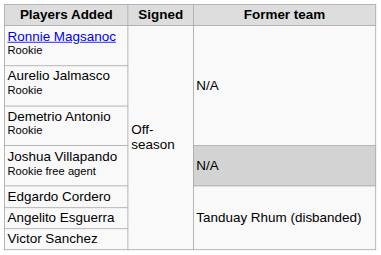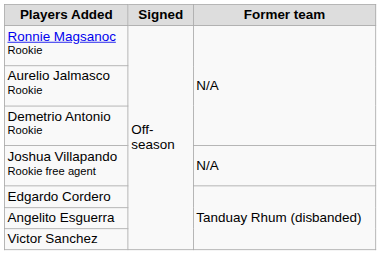(208, 166) lightgrey background -> (208, 166) no background
